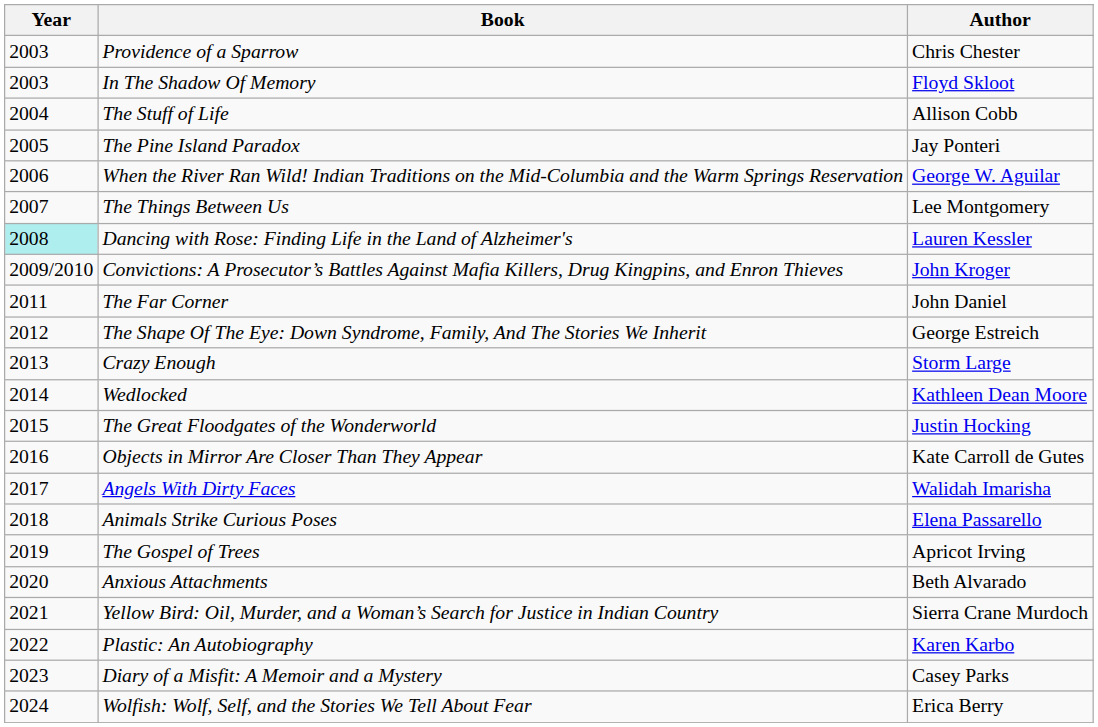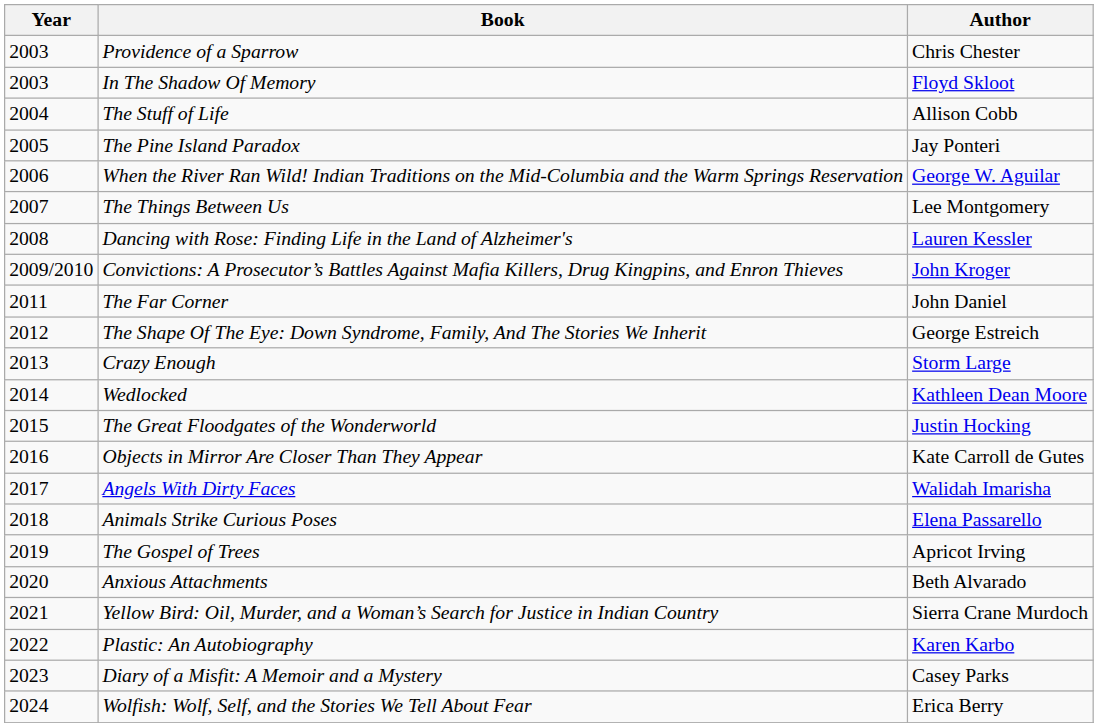(29, 238) paleturquoise background -> (29, 238) no background
